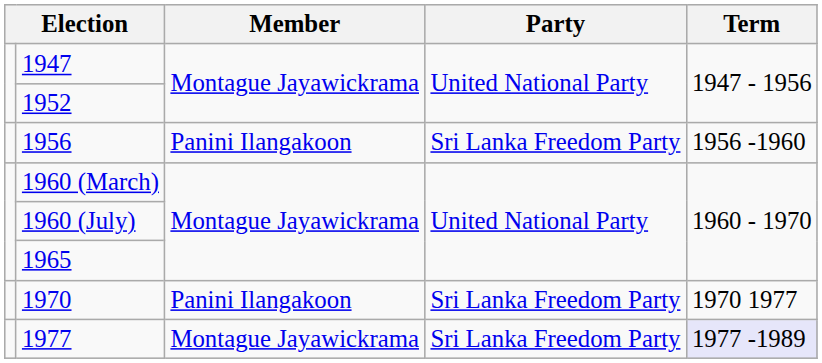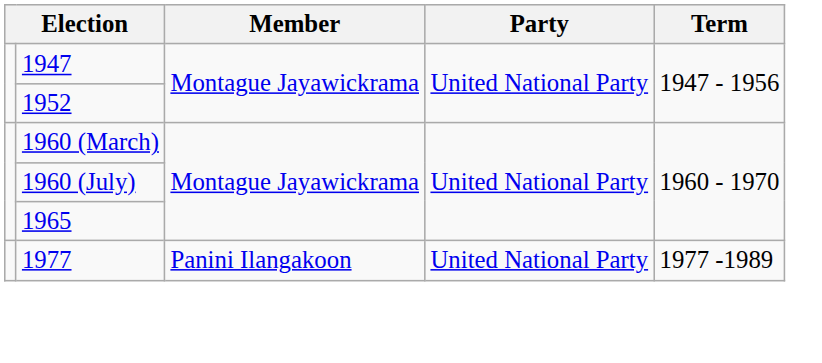- row: (47, 142)
- row: (47, 299)
(295, 338) Montague Jayawickrama -> (261, 260) Panini Ilangakoon
(555, 338) Sri Lanka Freedom Party -> (539, 260) United National Party
(749, 338) lavender background -> (716, 260) no background
